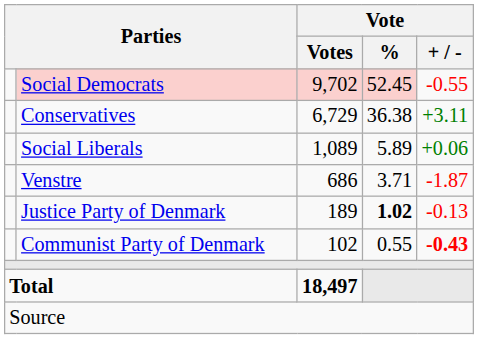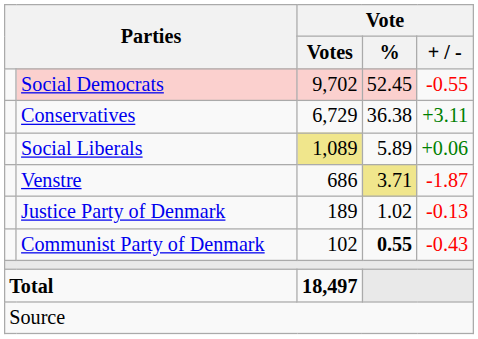(335, 148) no background -> (335, 148) khaki background
(395, 180) no background -> (395, 180) khaki background
(395, 212) bold -> (395, 212) normal
(395, 244) normal -> (395, 244) bold
(447, 244) bold -> (447, 244) normal
